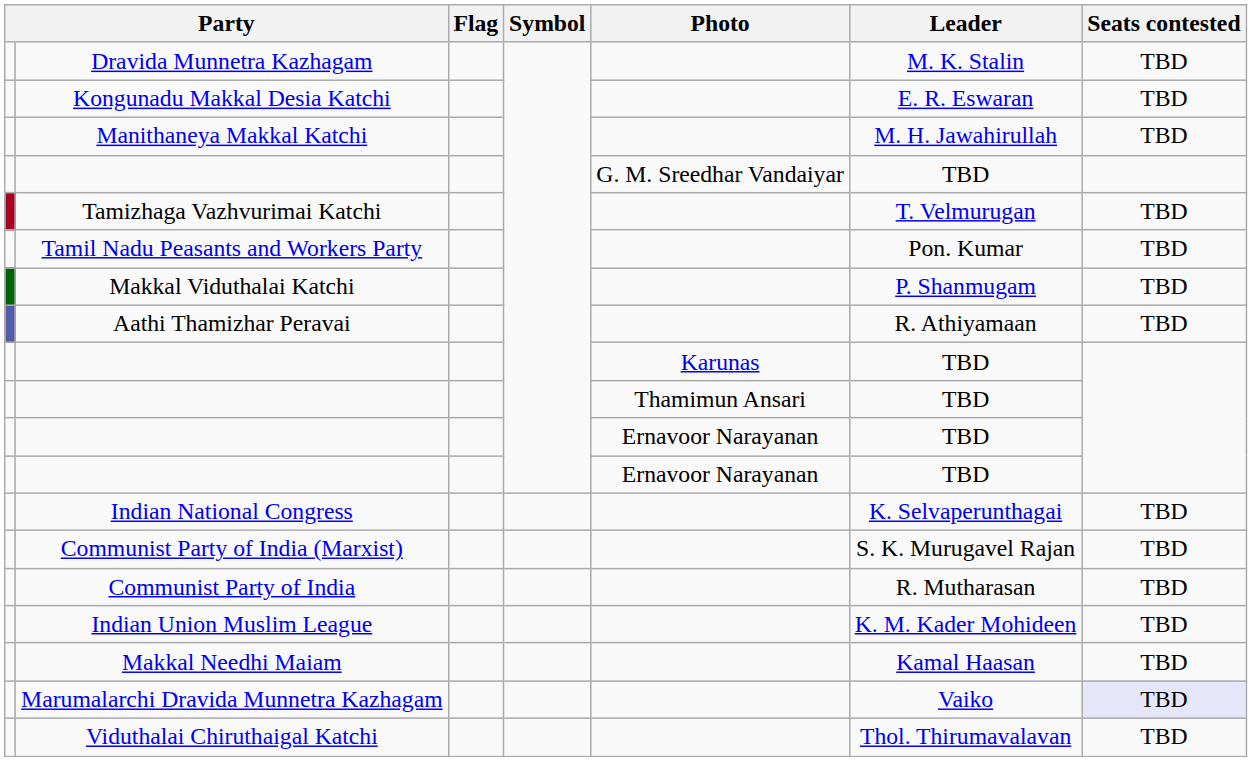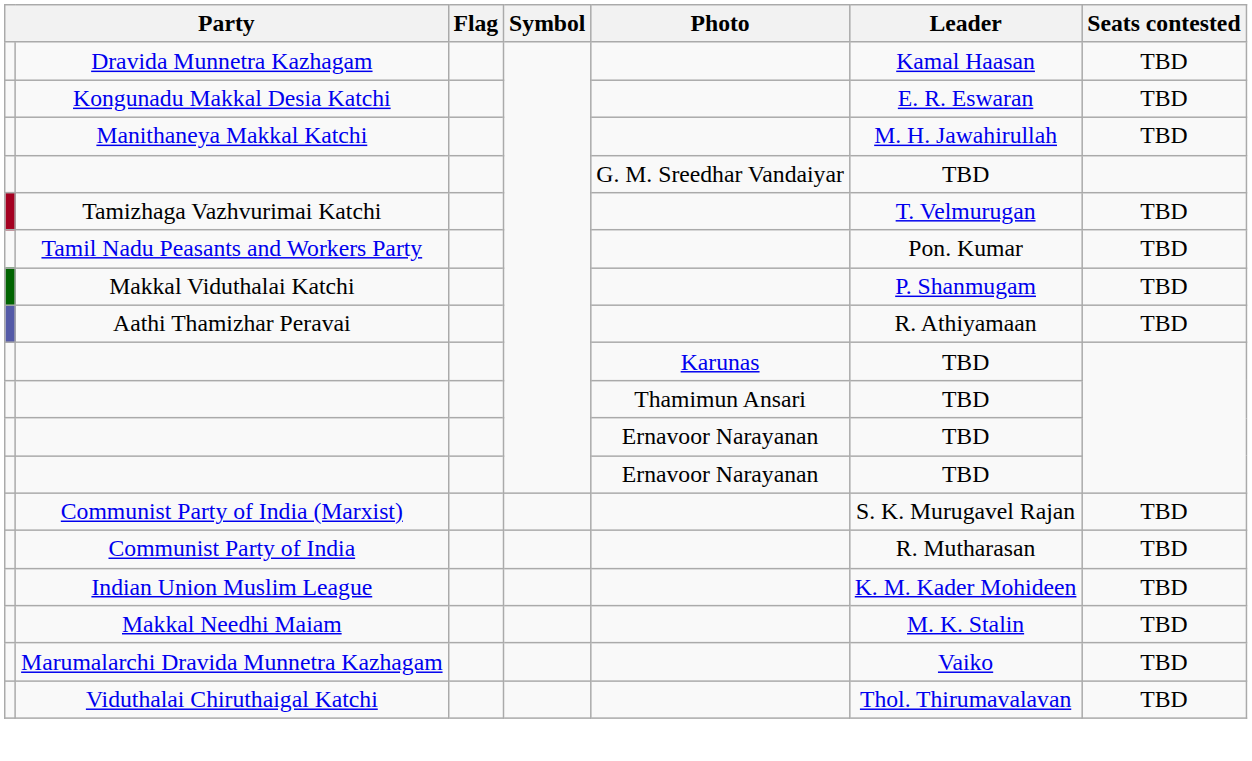(966, 60) M. K. Stalin -> (966, 60) Kamal Haasan
- row: (10, 512)
(966, 661) Kamal Haasan -> (966, 624) M. K. Stalin
(1164, 699) lavender background -> (1164, 661) no background
